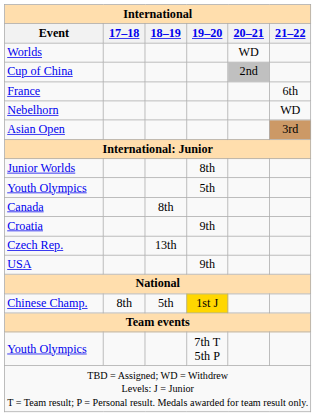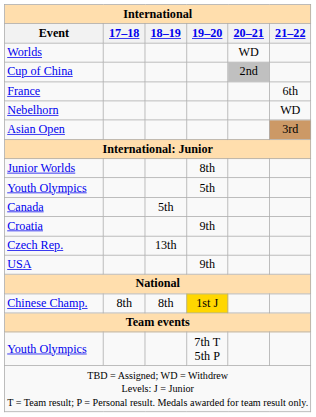(166, 206) 8th -> (166, 206) 5th
(166, 303) 5th -> (166, 303) 8th
